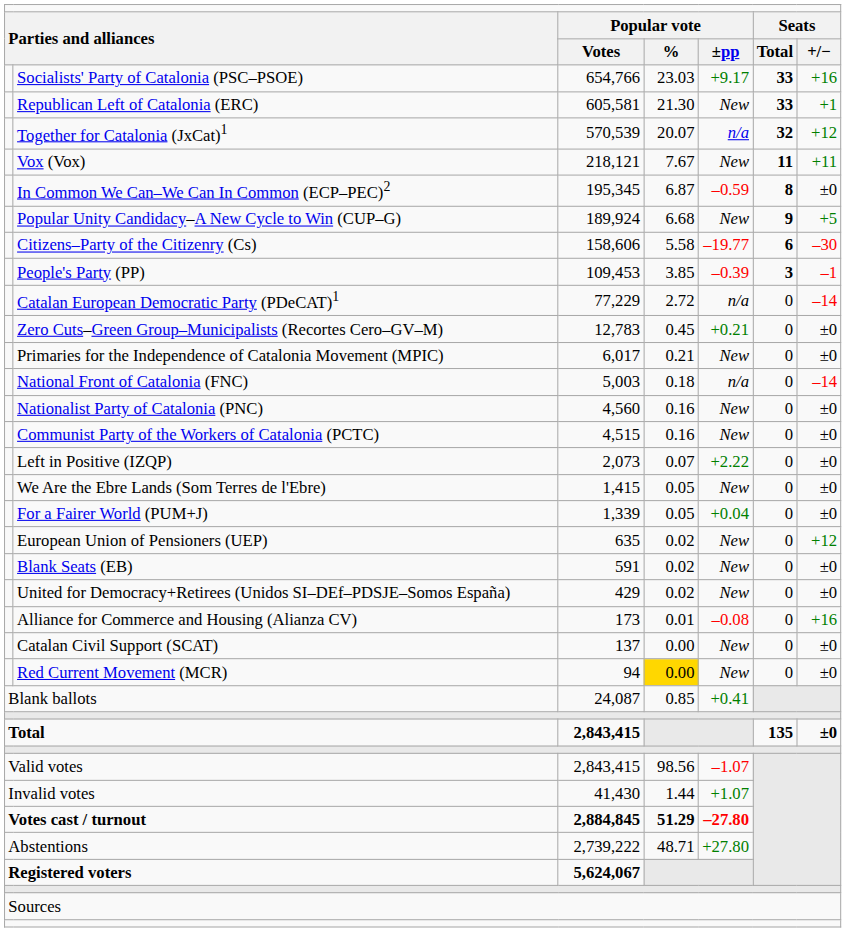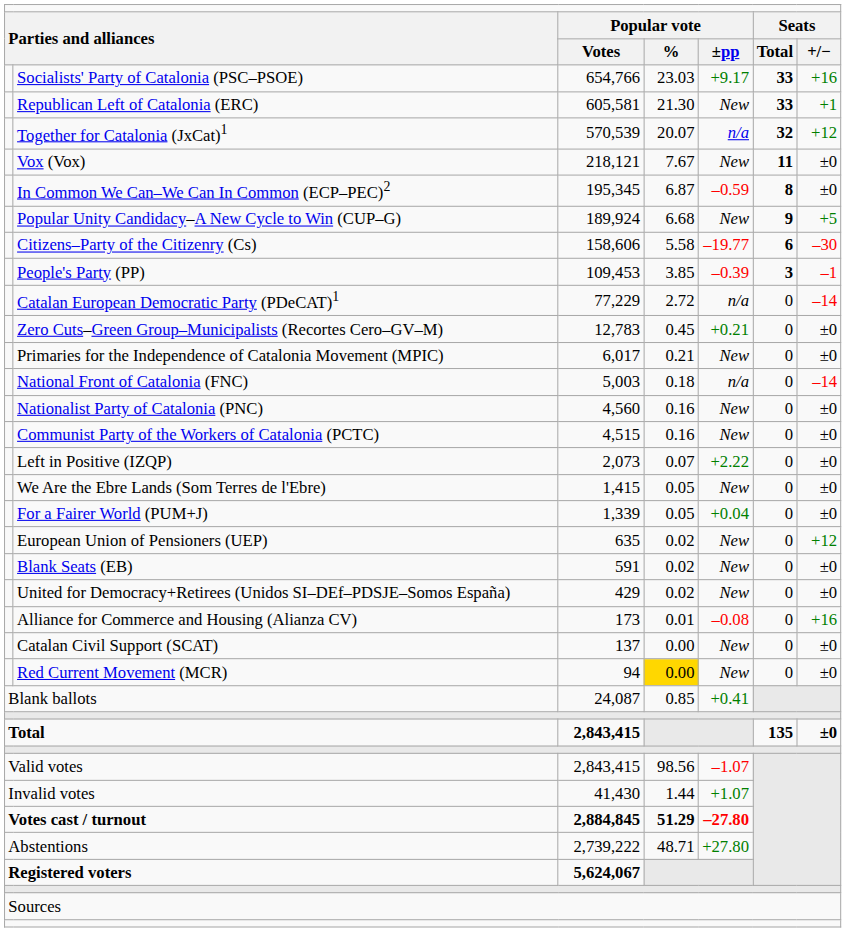(824, 161) +11 -> (828, 161) ±0
